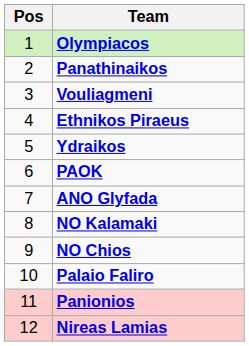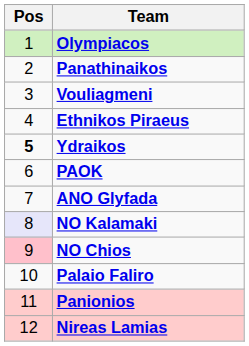(29, 146) normal -> (29, 146) bold
(29, 224) no background -> (29, 224) lavender background
(29, 250) no background -> (29, 250) pink background
